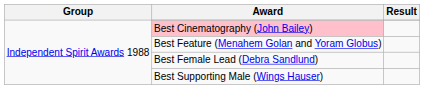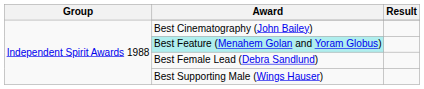(233, 28) pink background -> (233, 28) no background
(268, 44) no background -> (268, 44) paleturquoise background
